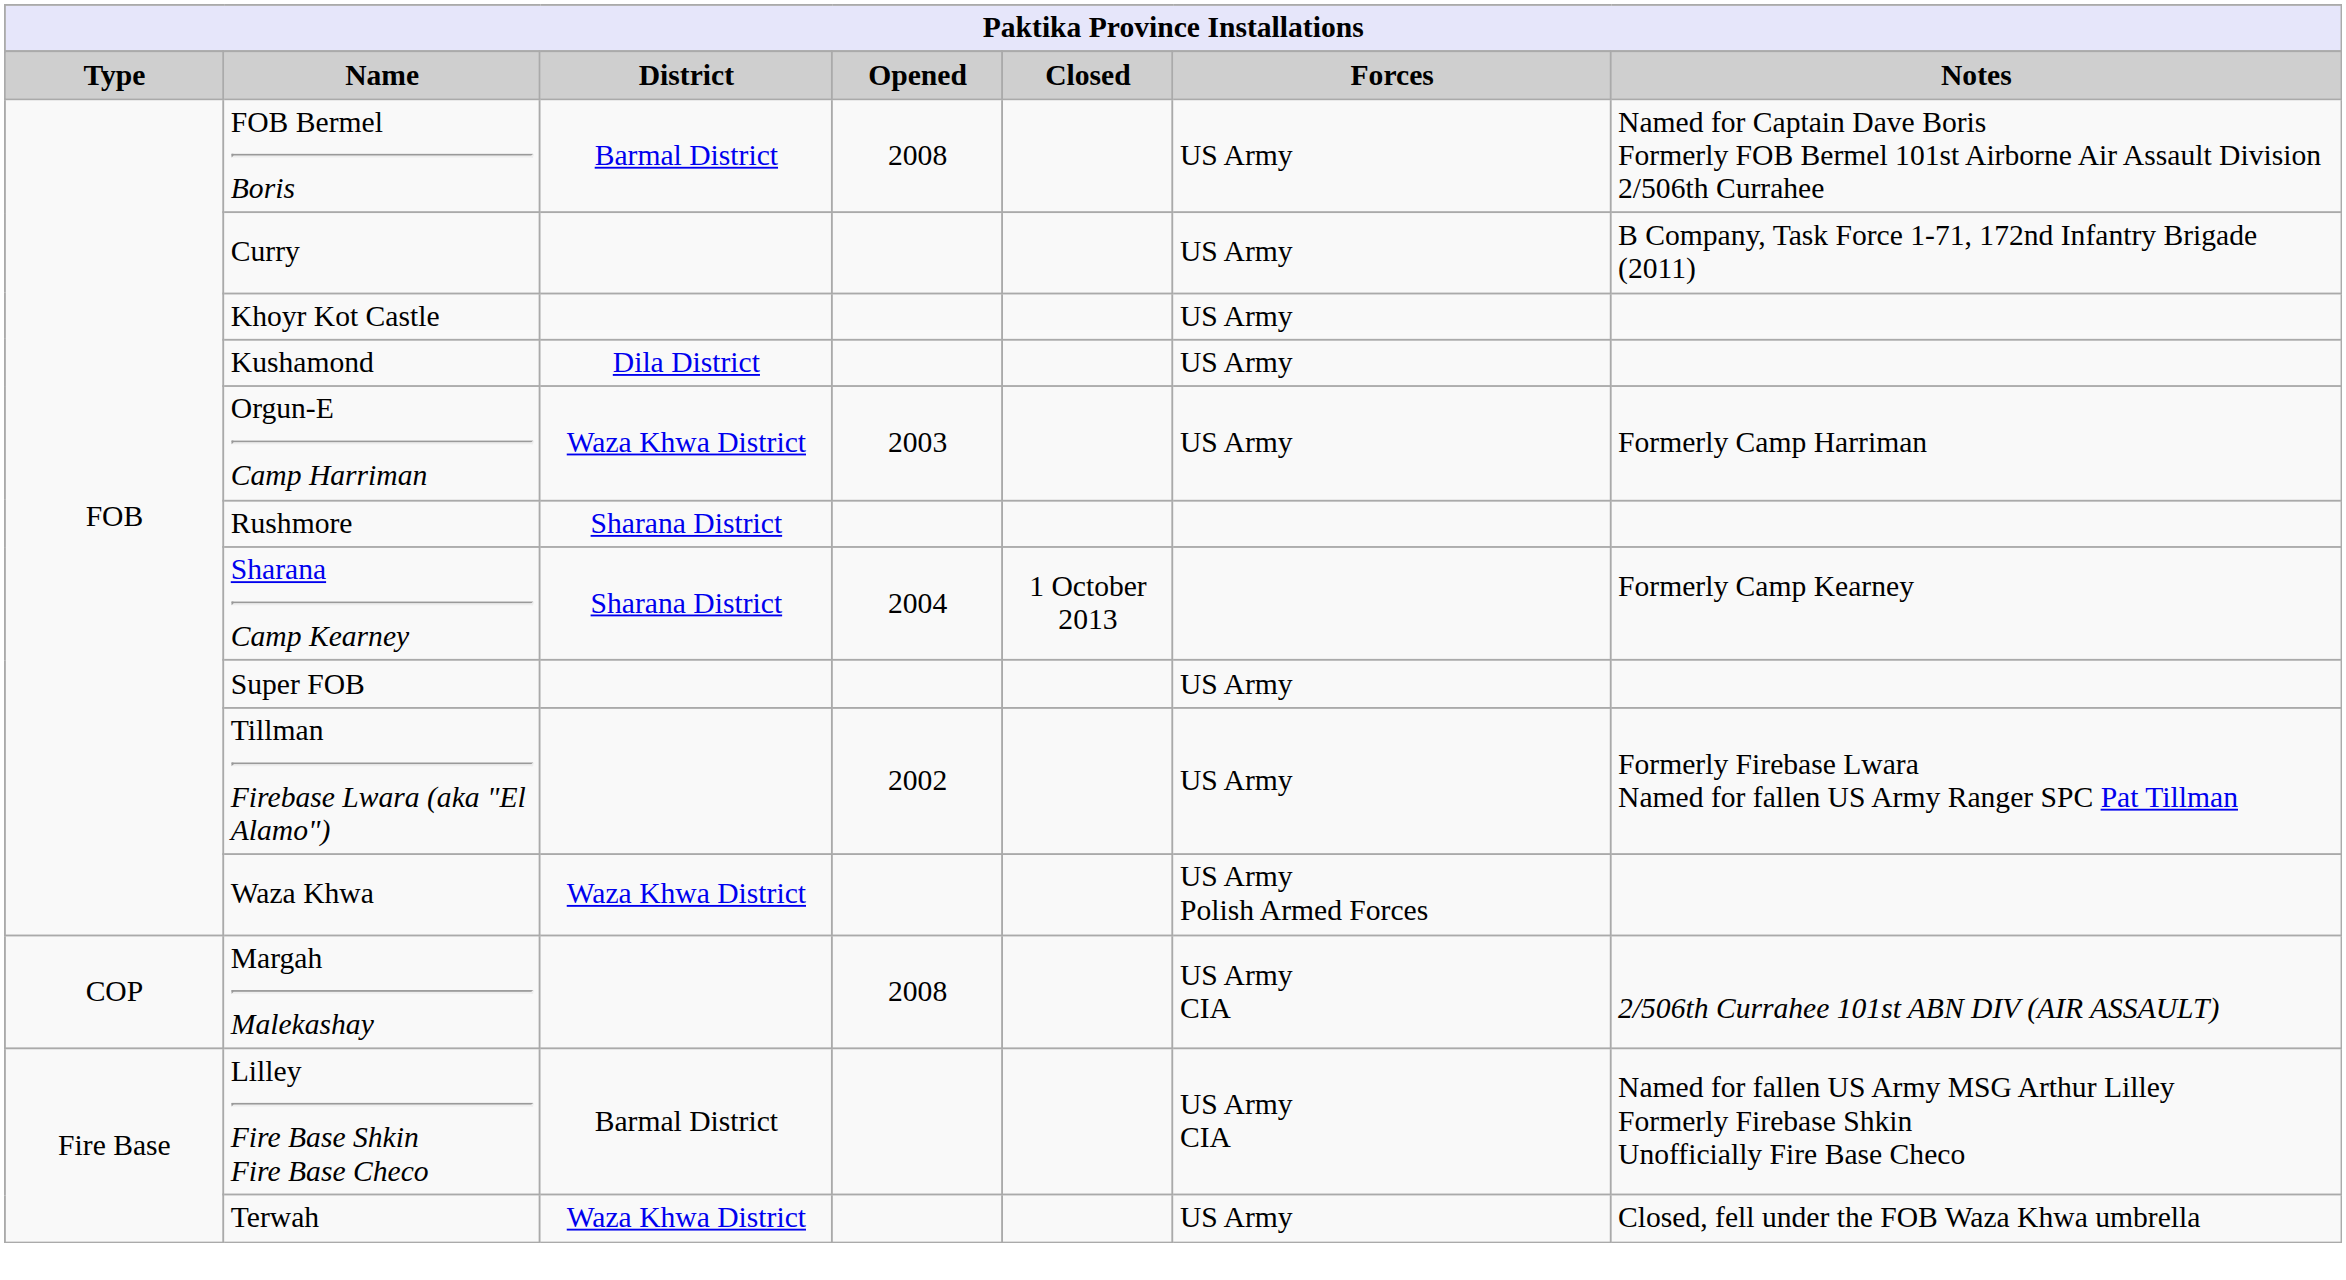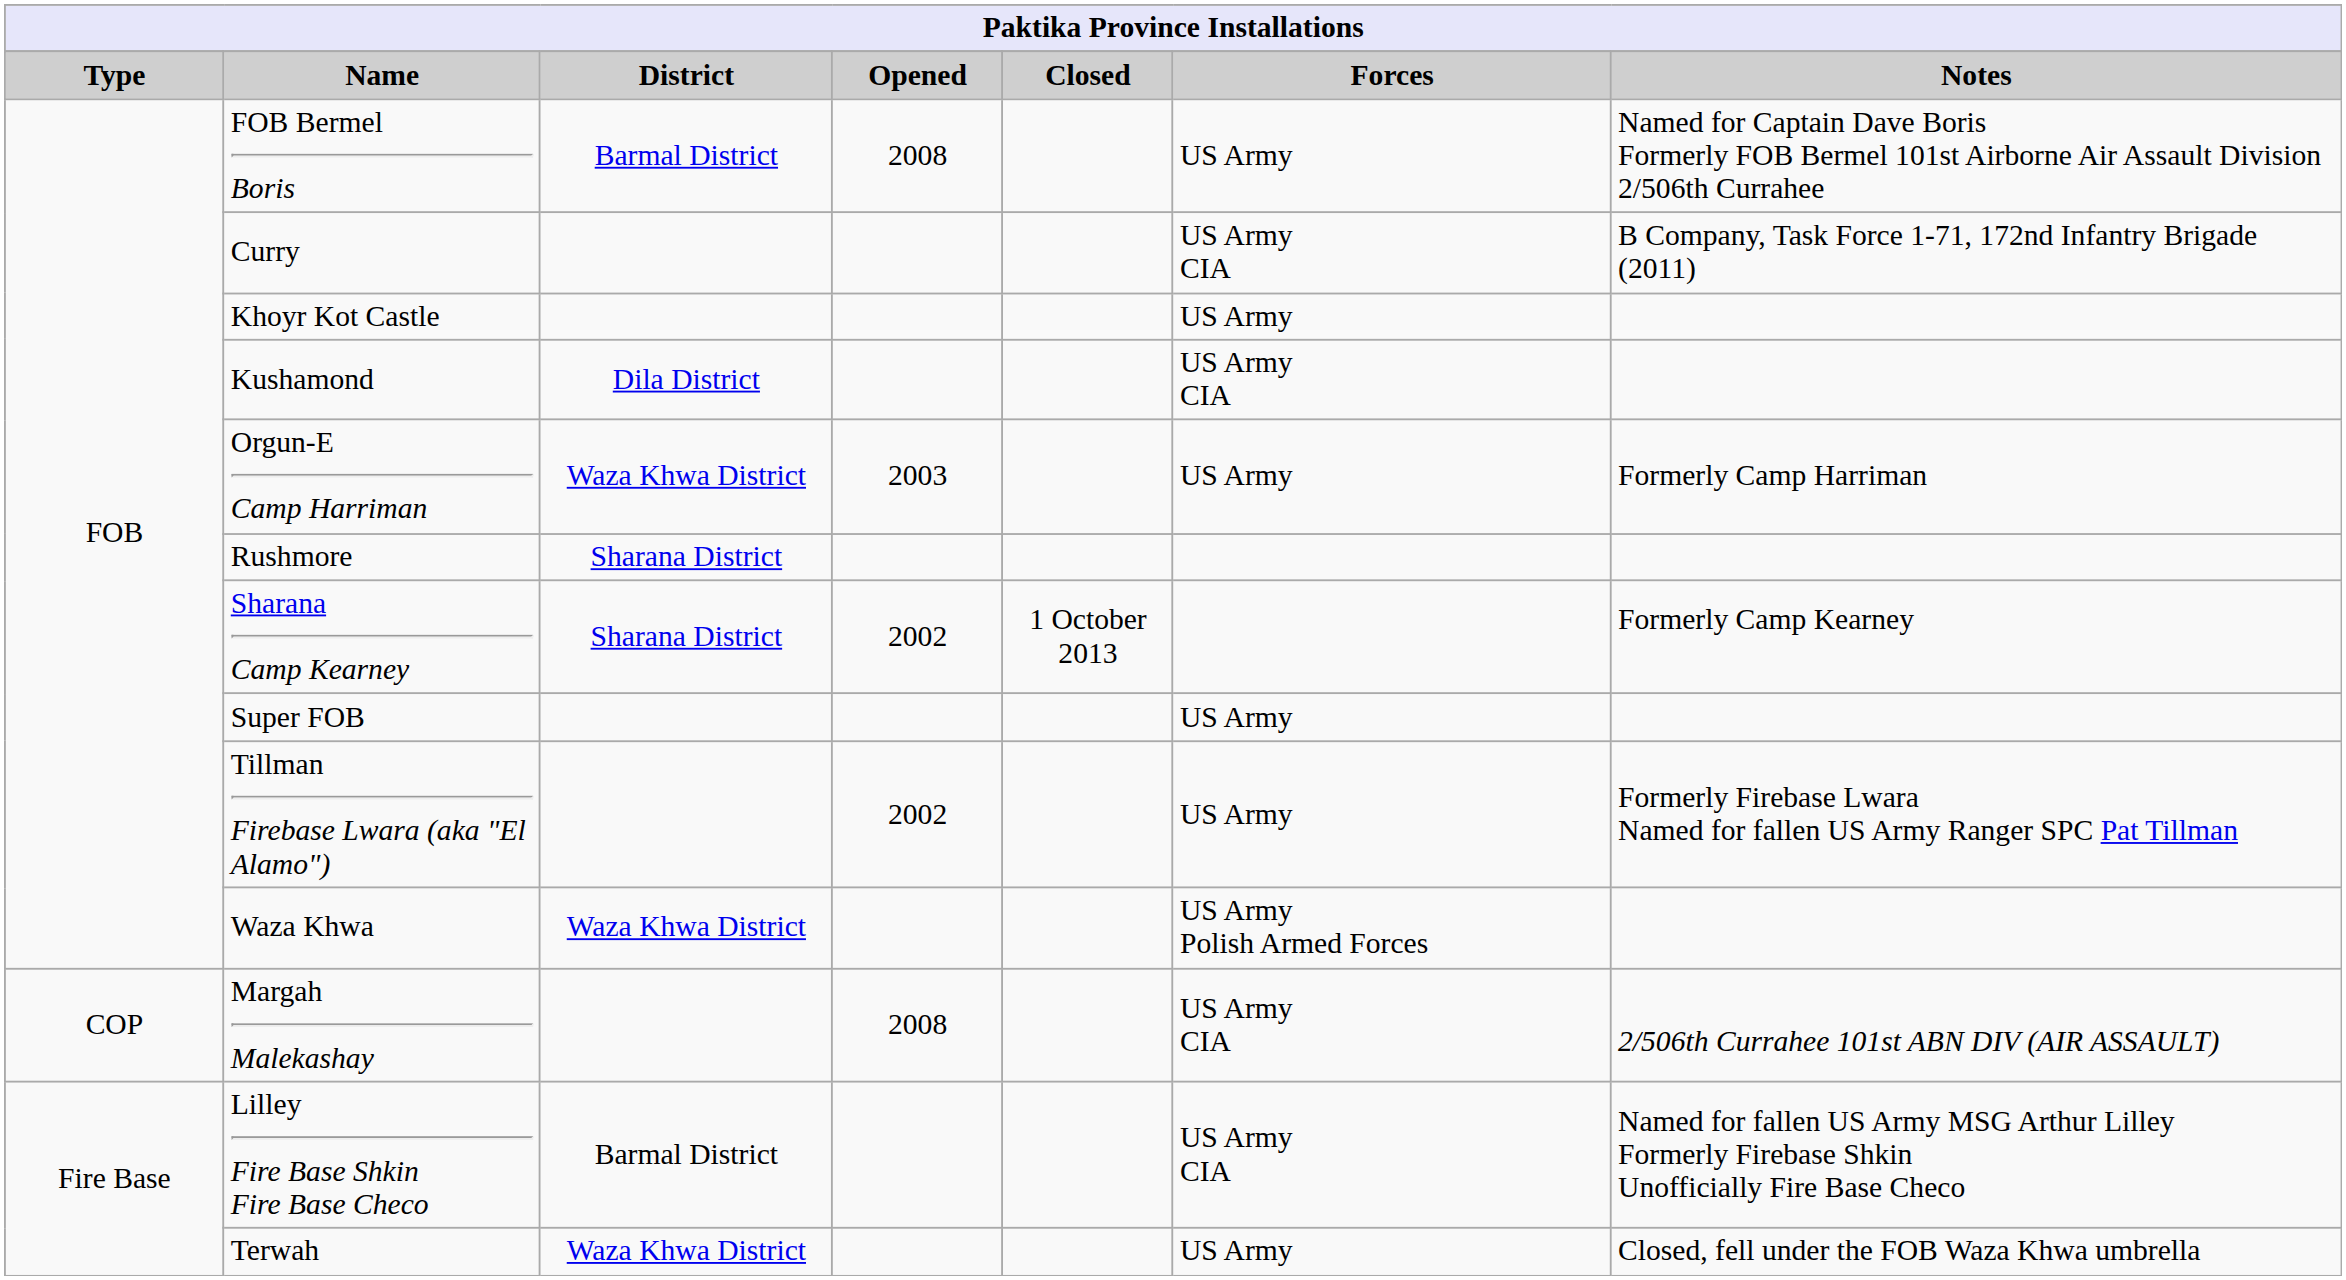(1236, 252) US Army -> (1236, 252) US Army CIA
(1236, 362) US Army -> (1236, 379) US Army CIA
(918, 603) 2004 -> (918, 636) 2002
